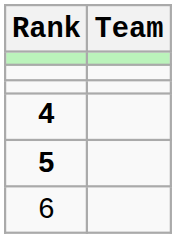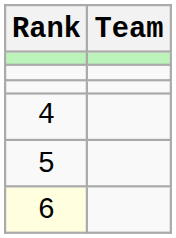(46, 116) bold -> (46, 116) normal
(46, 163) bold -> (46, 163) normal
(46, 210) no background -> (46, 210) lightyellow background
